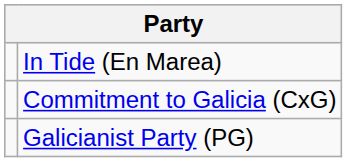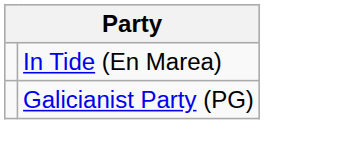- row: (180, 100)
